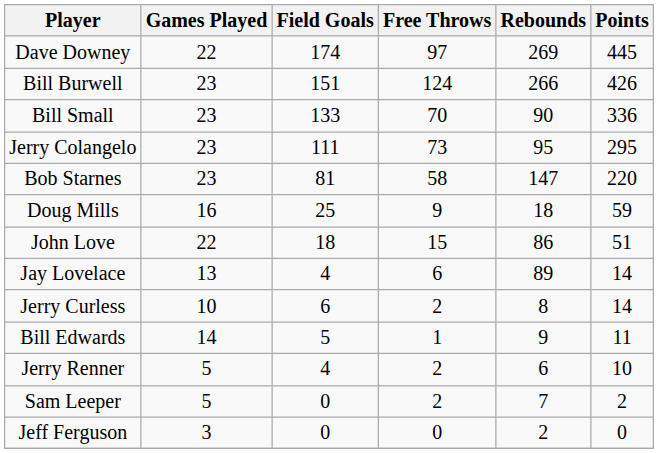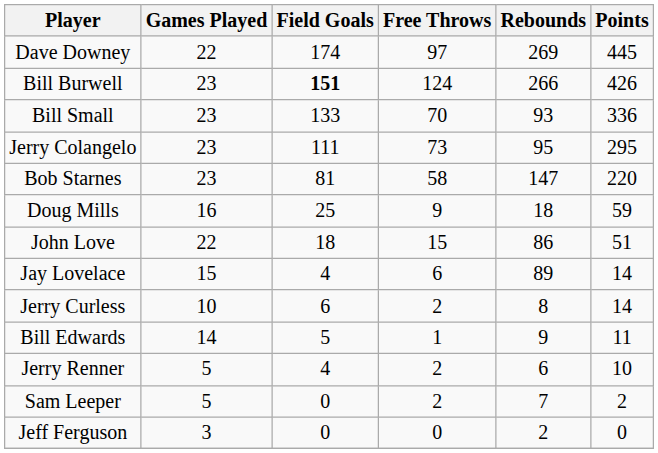(325, 83) normal -> (325, 83) bold
(543, 115) 90 -> (543, 115) 93
(206, 274) 13 -> (206, 274) 15
